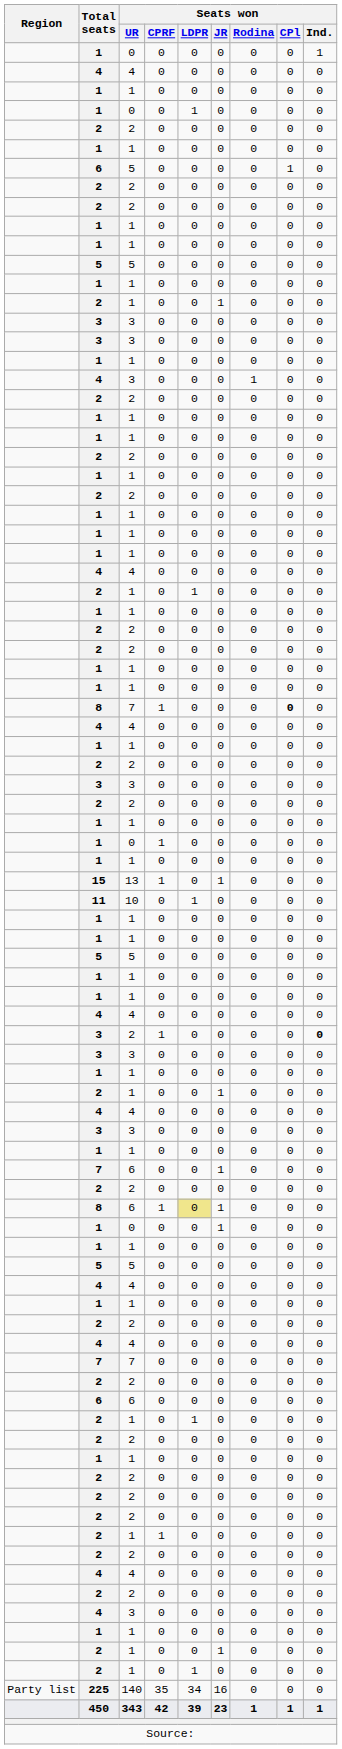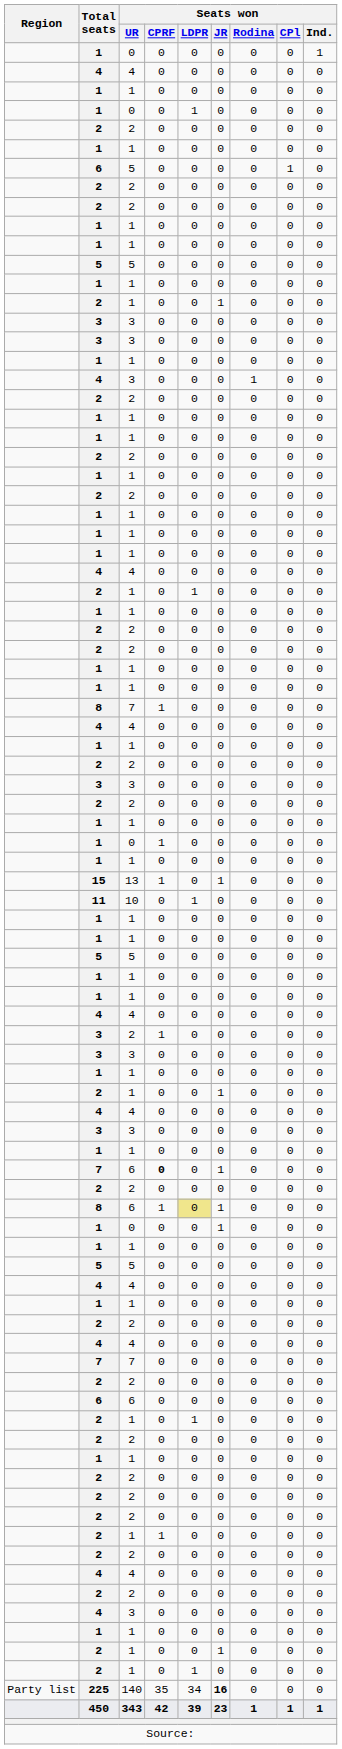(290, 707) bold -> (290, 707) normal
(320, 1035) bold -> (320, 1035) normal
(161, 1170) normal -> (161, 1170) bold
(221, 1690) normal -> (221, 1690) bold
